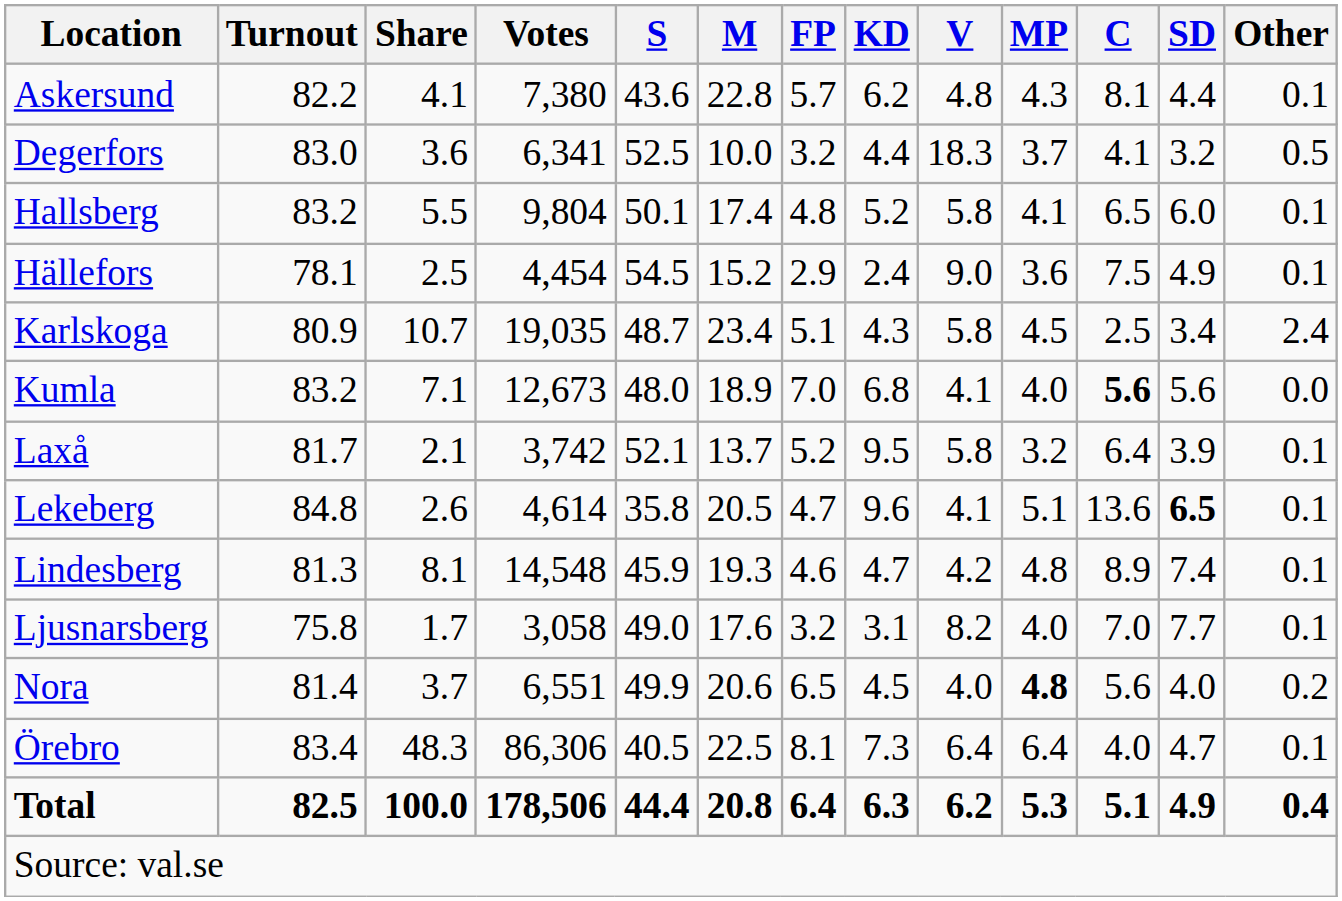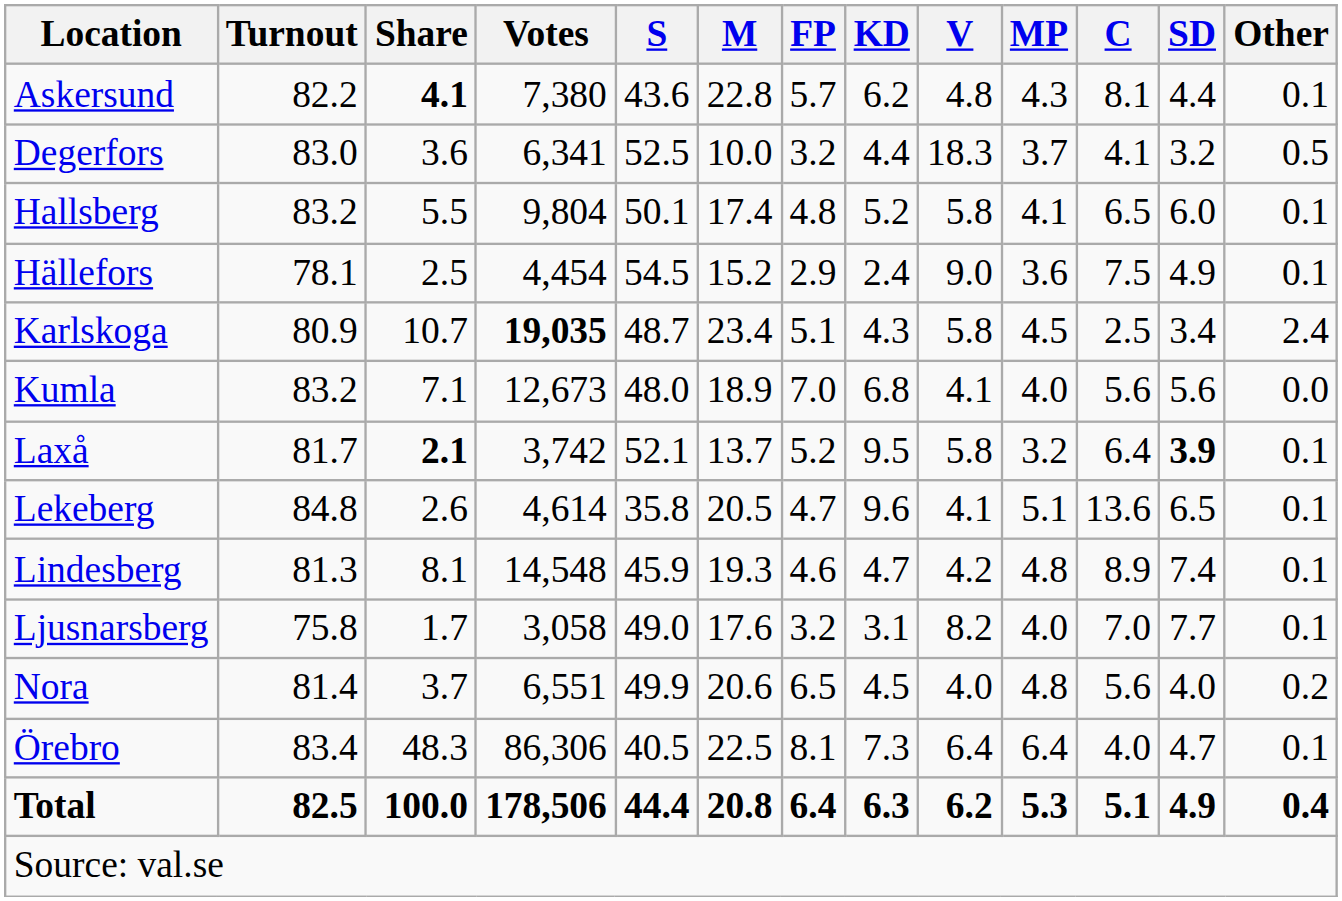(444, 93) normal -> (444, 93) bold
(555, 331) normal -> (555, 331) bold
(1127, 390) bold -> (1127, 390) normal
(444, 449) normal -> (444, 449) bold
(1193, 449) normal -> (1193, 449) bold
(1193, 509) bold -> (1193, 509) normal
(1045, 687) bold -> (1045, 687) normal
